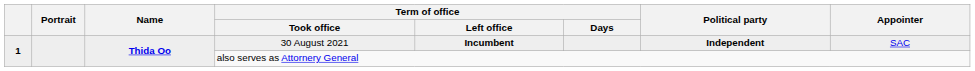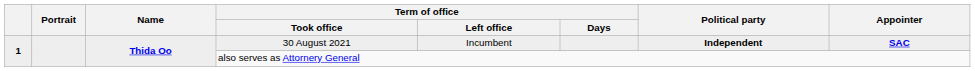(489, 43) bold -> (489, 43) normal
(900, 43) normal -> (899, 43) bold
